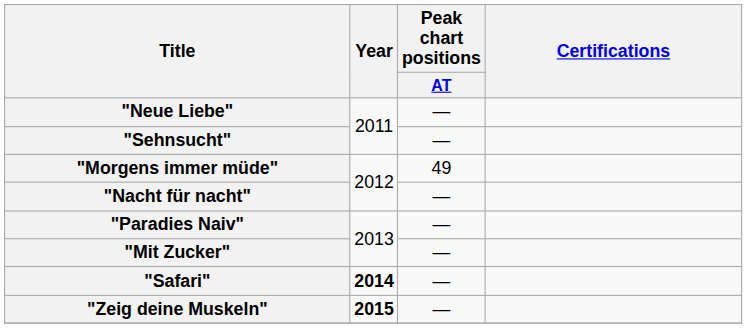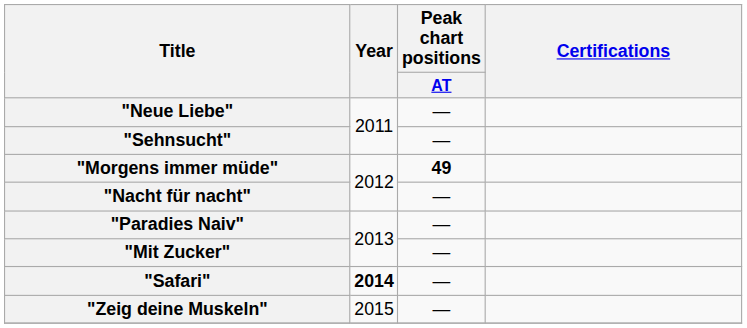(441, 168) normal -> (441, 168) bold
(374, 309) bold -> (374, 309) normal
